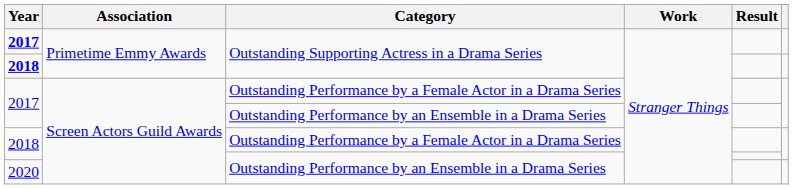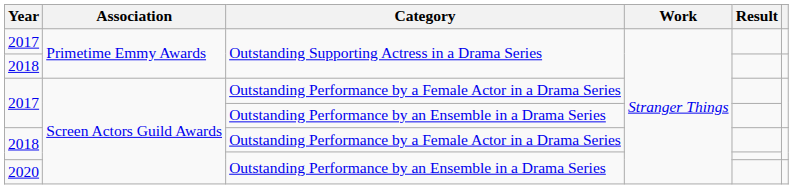(24, 41) bold -> (24, 41) normal
(24, 66) bold -> (24, 66) normal
